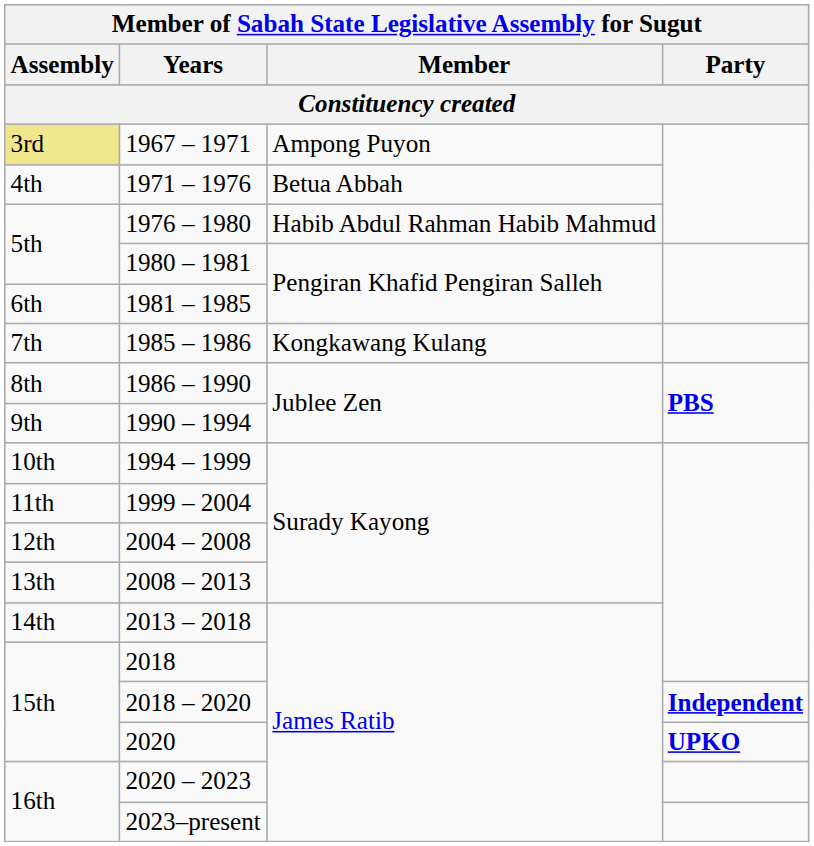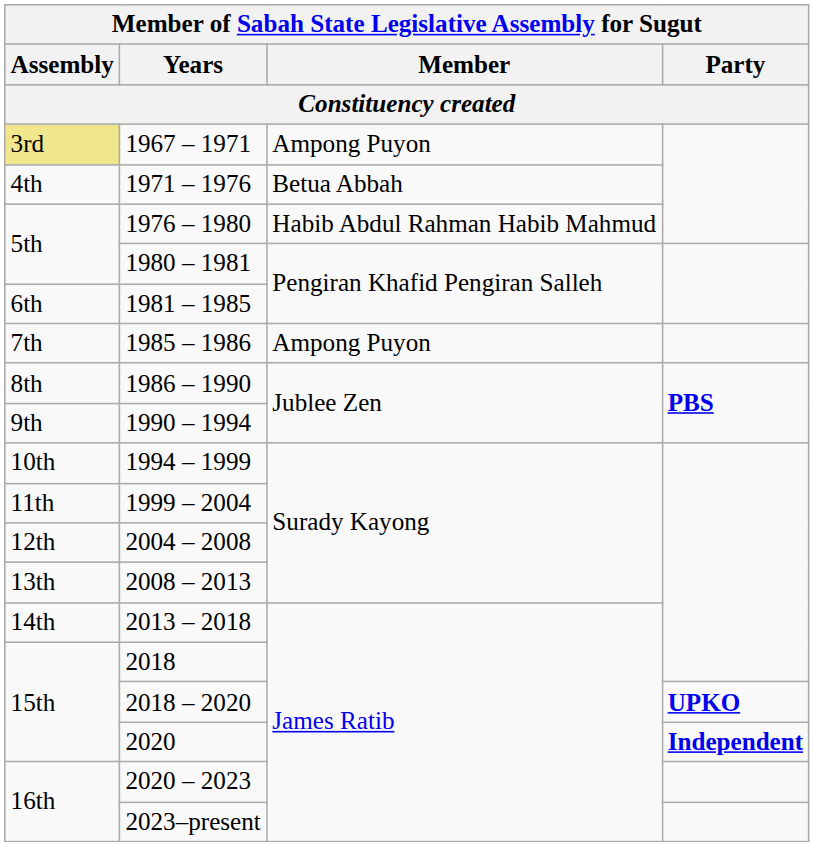(379, 343) Kongkawang Kulang -> (352, 343) Ampong Puyon
(735, 701) Independent -> (704, 701) UPKO
(704, 741) UPKO -> (735, 741) Independent
